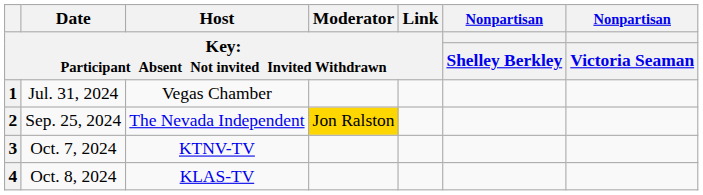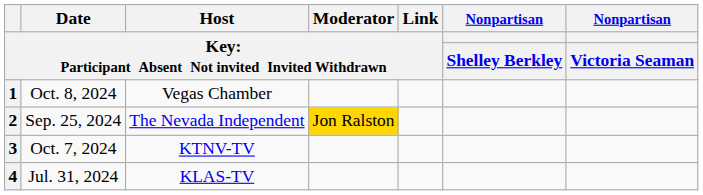(73, 93) Jul. 31, 2024 -> (73, 93) Oct. 8, 2024
(73, 176) Oct. 8, 2024 -> (73, 176) Jul. 31, 2024
